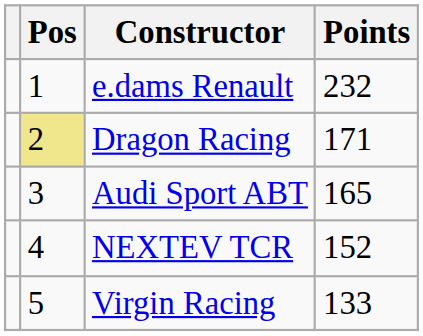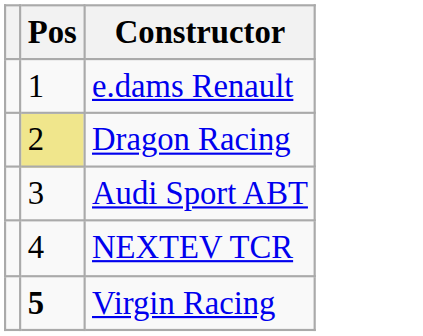- column: (367, 32)
(36, 301) normal -> (36, 301) bold
